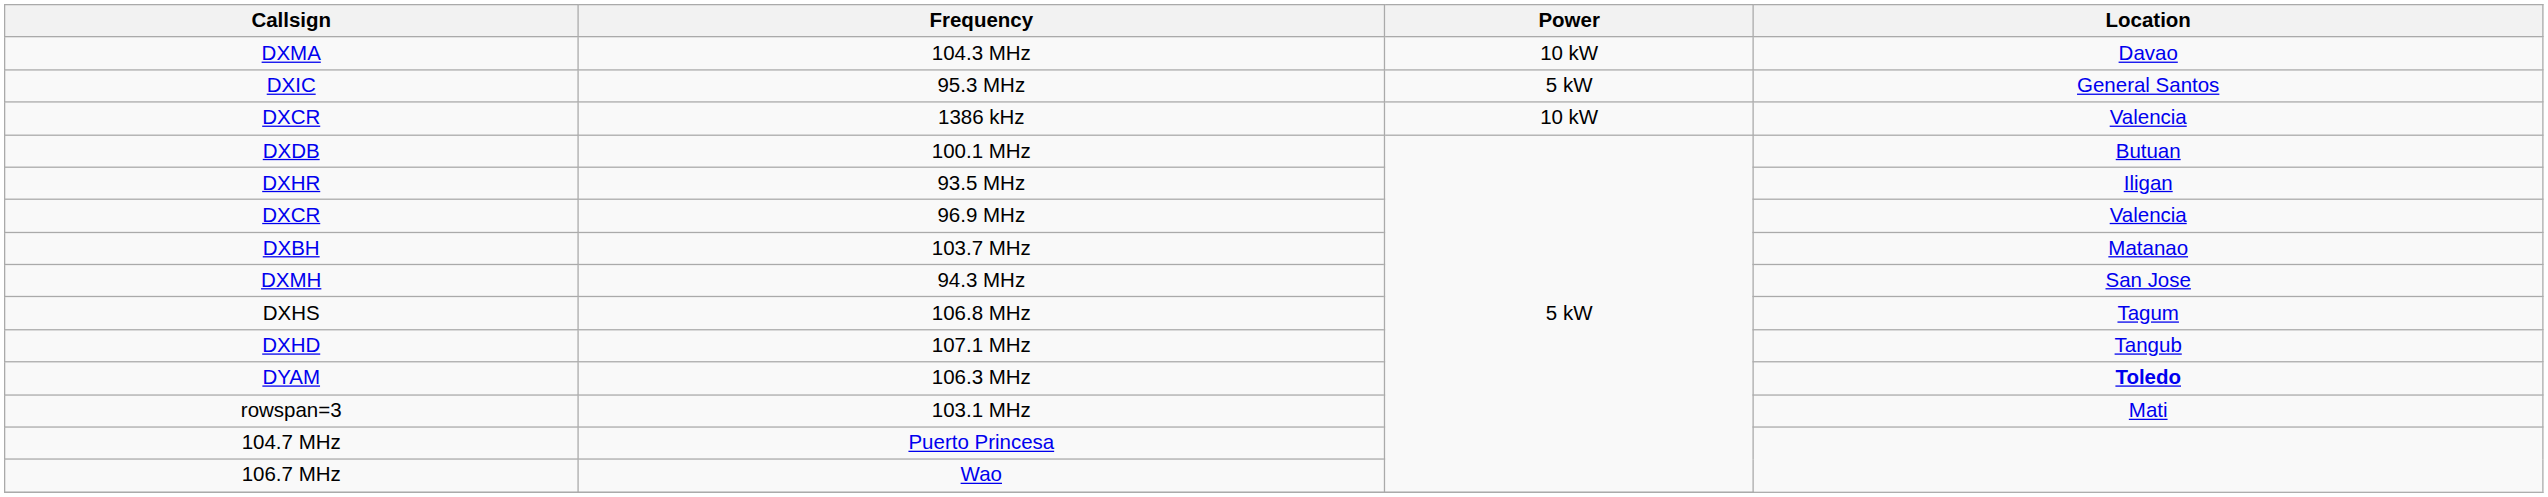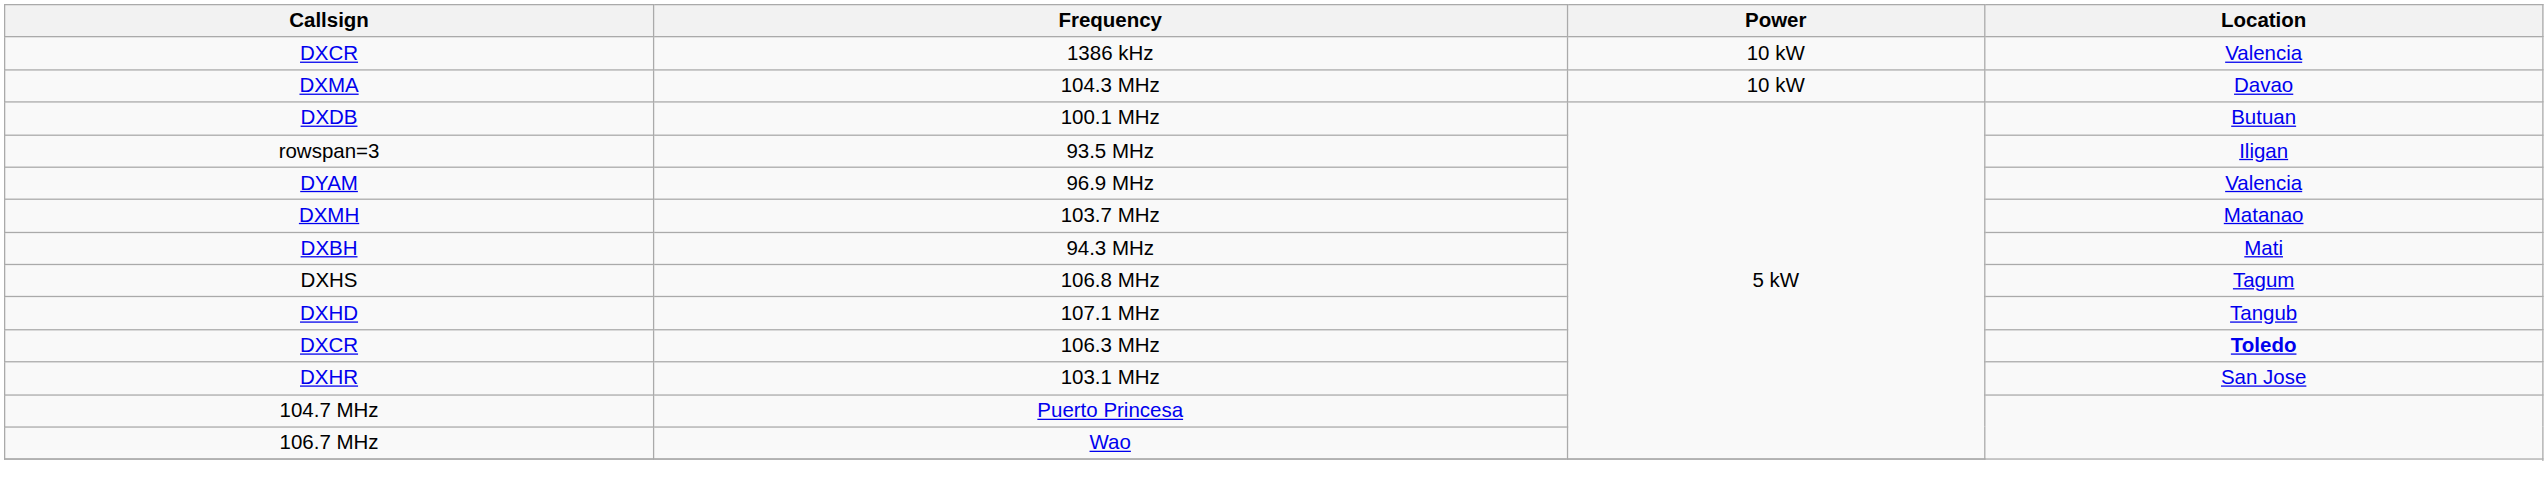rows swapped: (981, 118) <-> (981, 53)
- row: (981, 85)
(291, 183) DXHR -> (329, 150) rowspan=3
(291, 215) DXCR -> (329, 183) DYAM
(291, 248) DXBH -> (329, 215) DXMH
(291, 280) DXMH -> (329, 248) DXBH
(2148, 280) San Jose -> (2264, 248) Mati
(291, 378) DYAM -> (329, 345) DXCR
(291, 410) rowspan=3 -> (329, 378) DXHR
(2148, 410) Mati -> (2264, 378) San Jose
